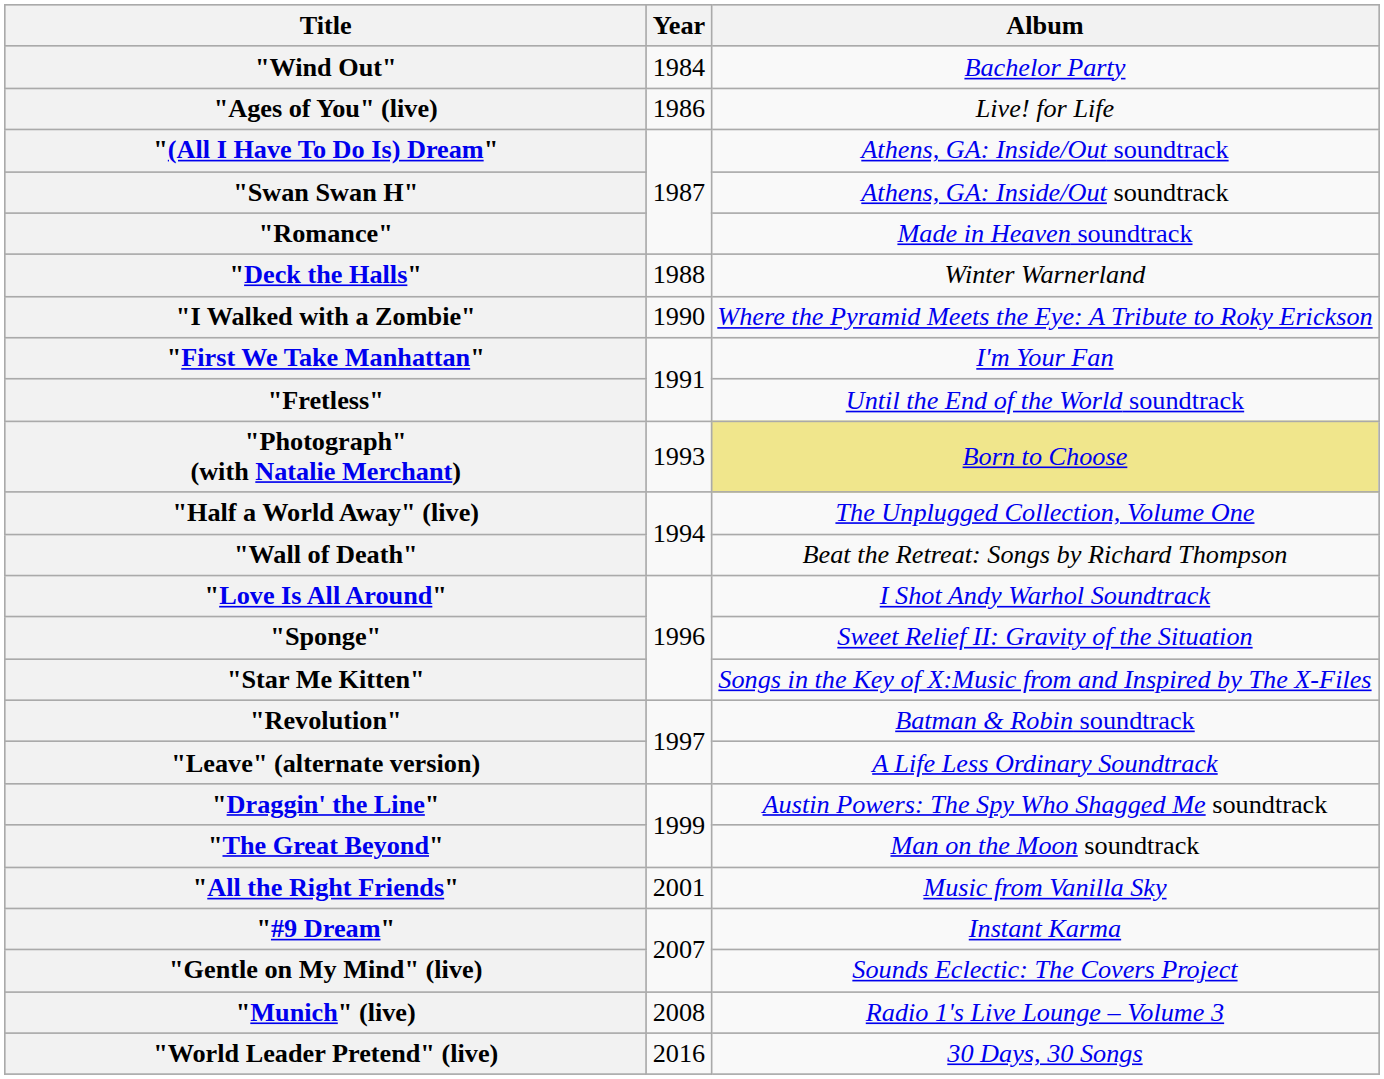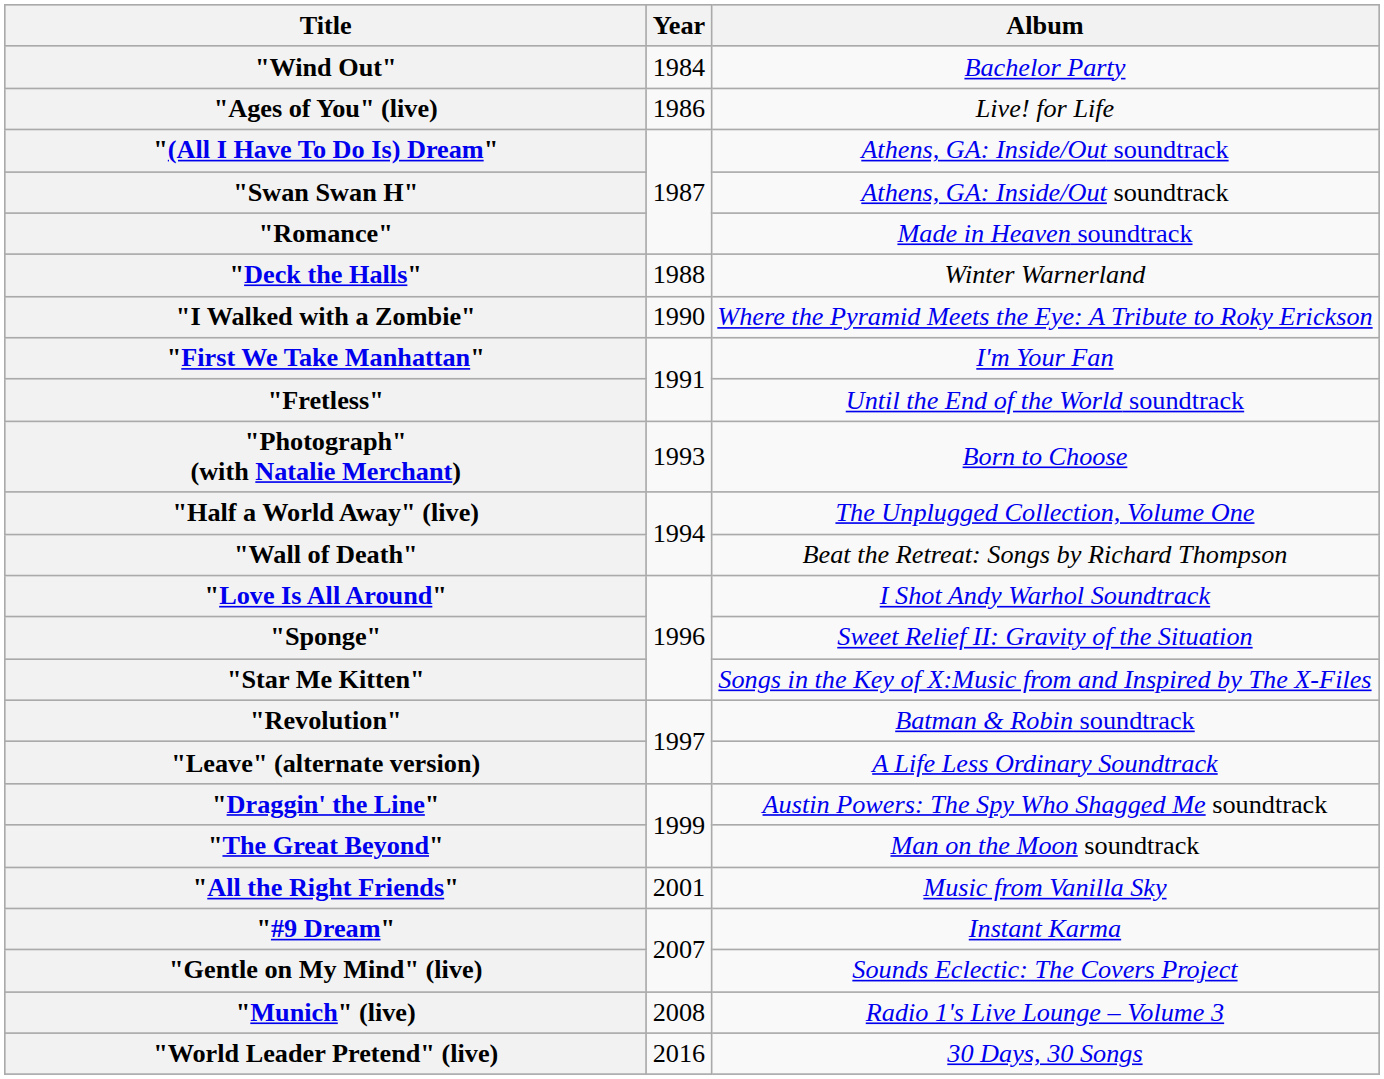(1045, 456) khaki background -> (1045, 456) no background
